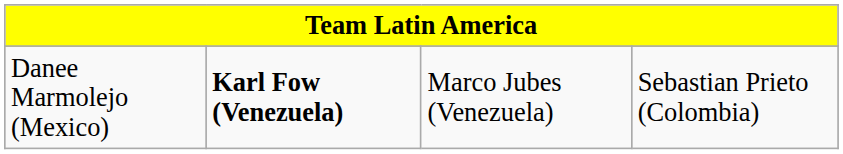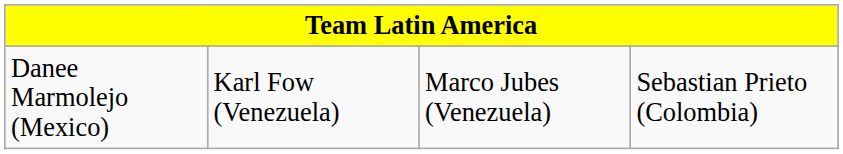(278, 97) bold -> (277, 97) normal
